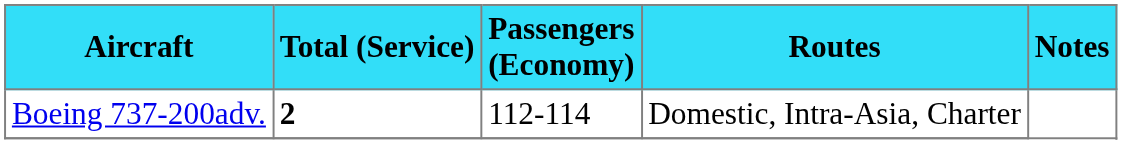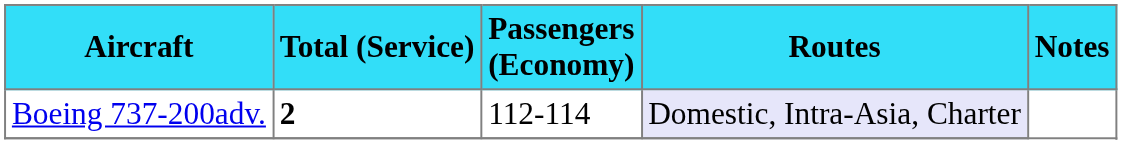(835, 113) no background -> (835, 113) lavender background
